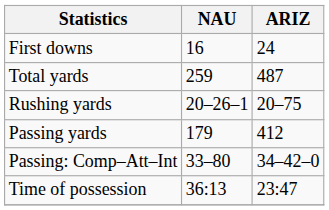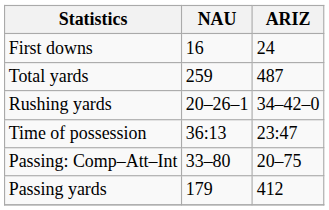(279, 104) 20–75 -> (288, 104) 34–42–0
rows swapped: (58, 133) <-> (78, 190)
(288, 161) 34–42–0 -> (279, 161) 20–75
